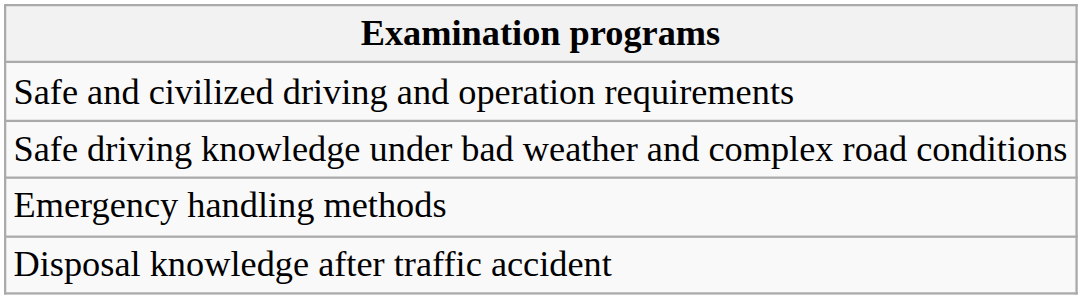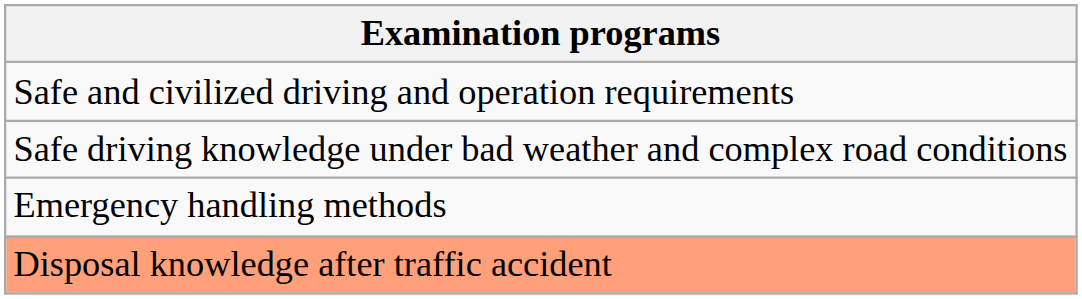(313, 263) no background -> (313, 263) lightsalmon background
